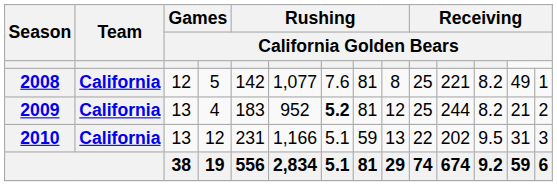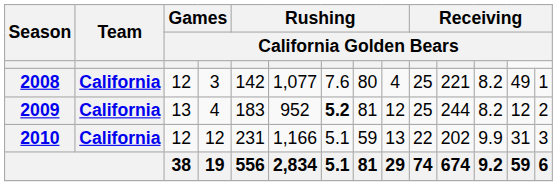(215, 82) 5 -> (215, 82) 3
(367, 82) 81 -> (367, 82) 80
(395, 82) 8 -> (395, 82) 4
(521, 110) 21 -> (521, 110) 12
(181, 138) 13 -> (181, 138) 12
(490, 138) 9.5 -> (490, 138) 9.9
